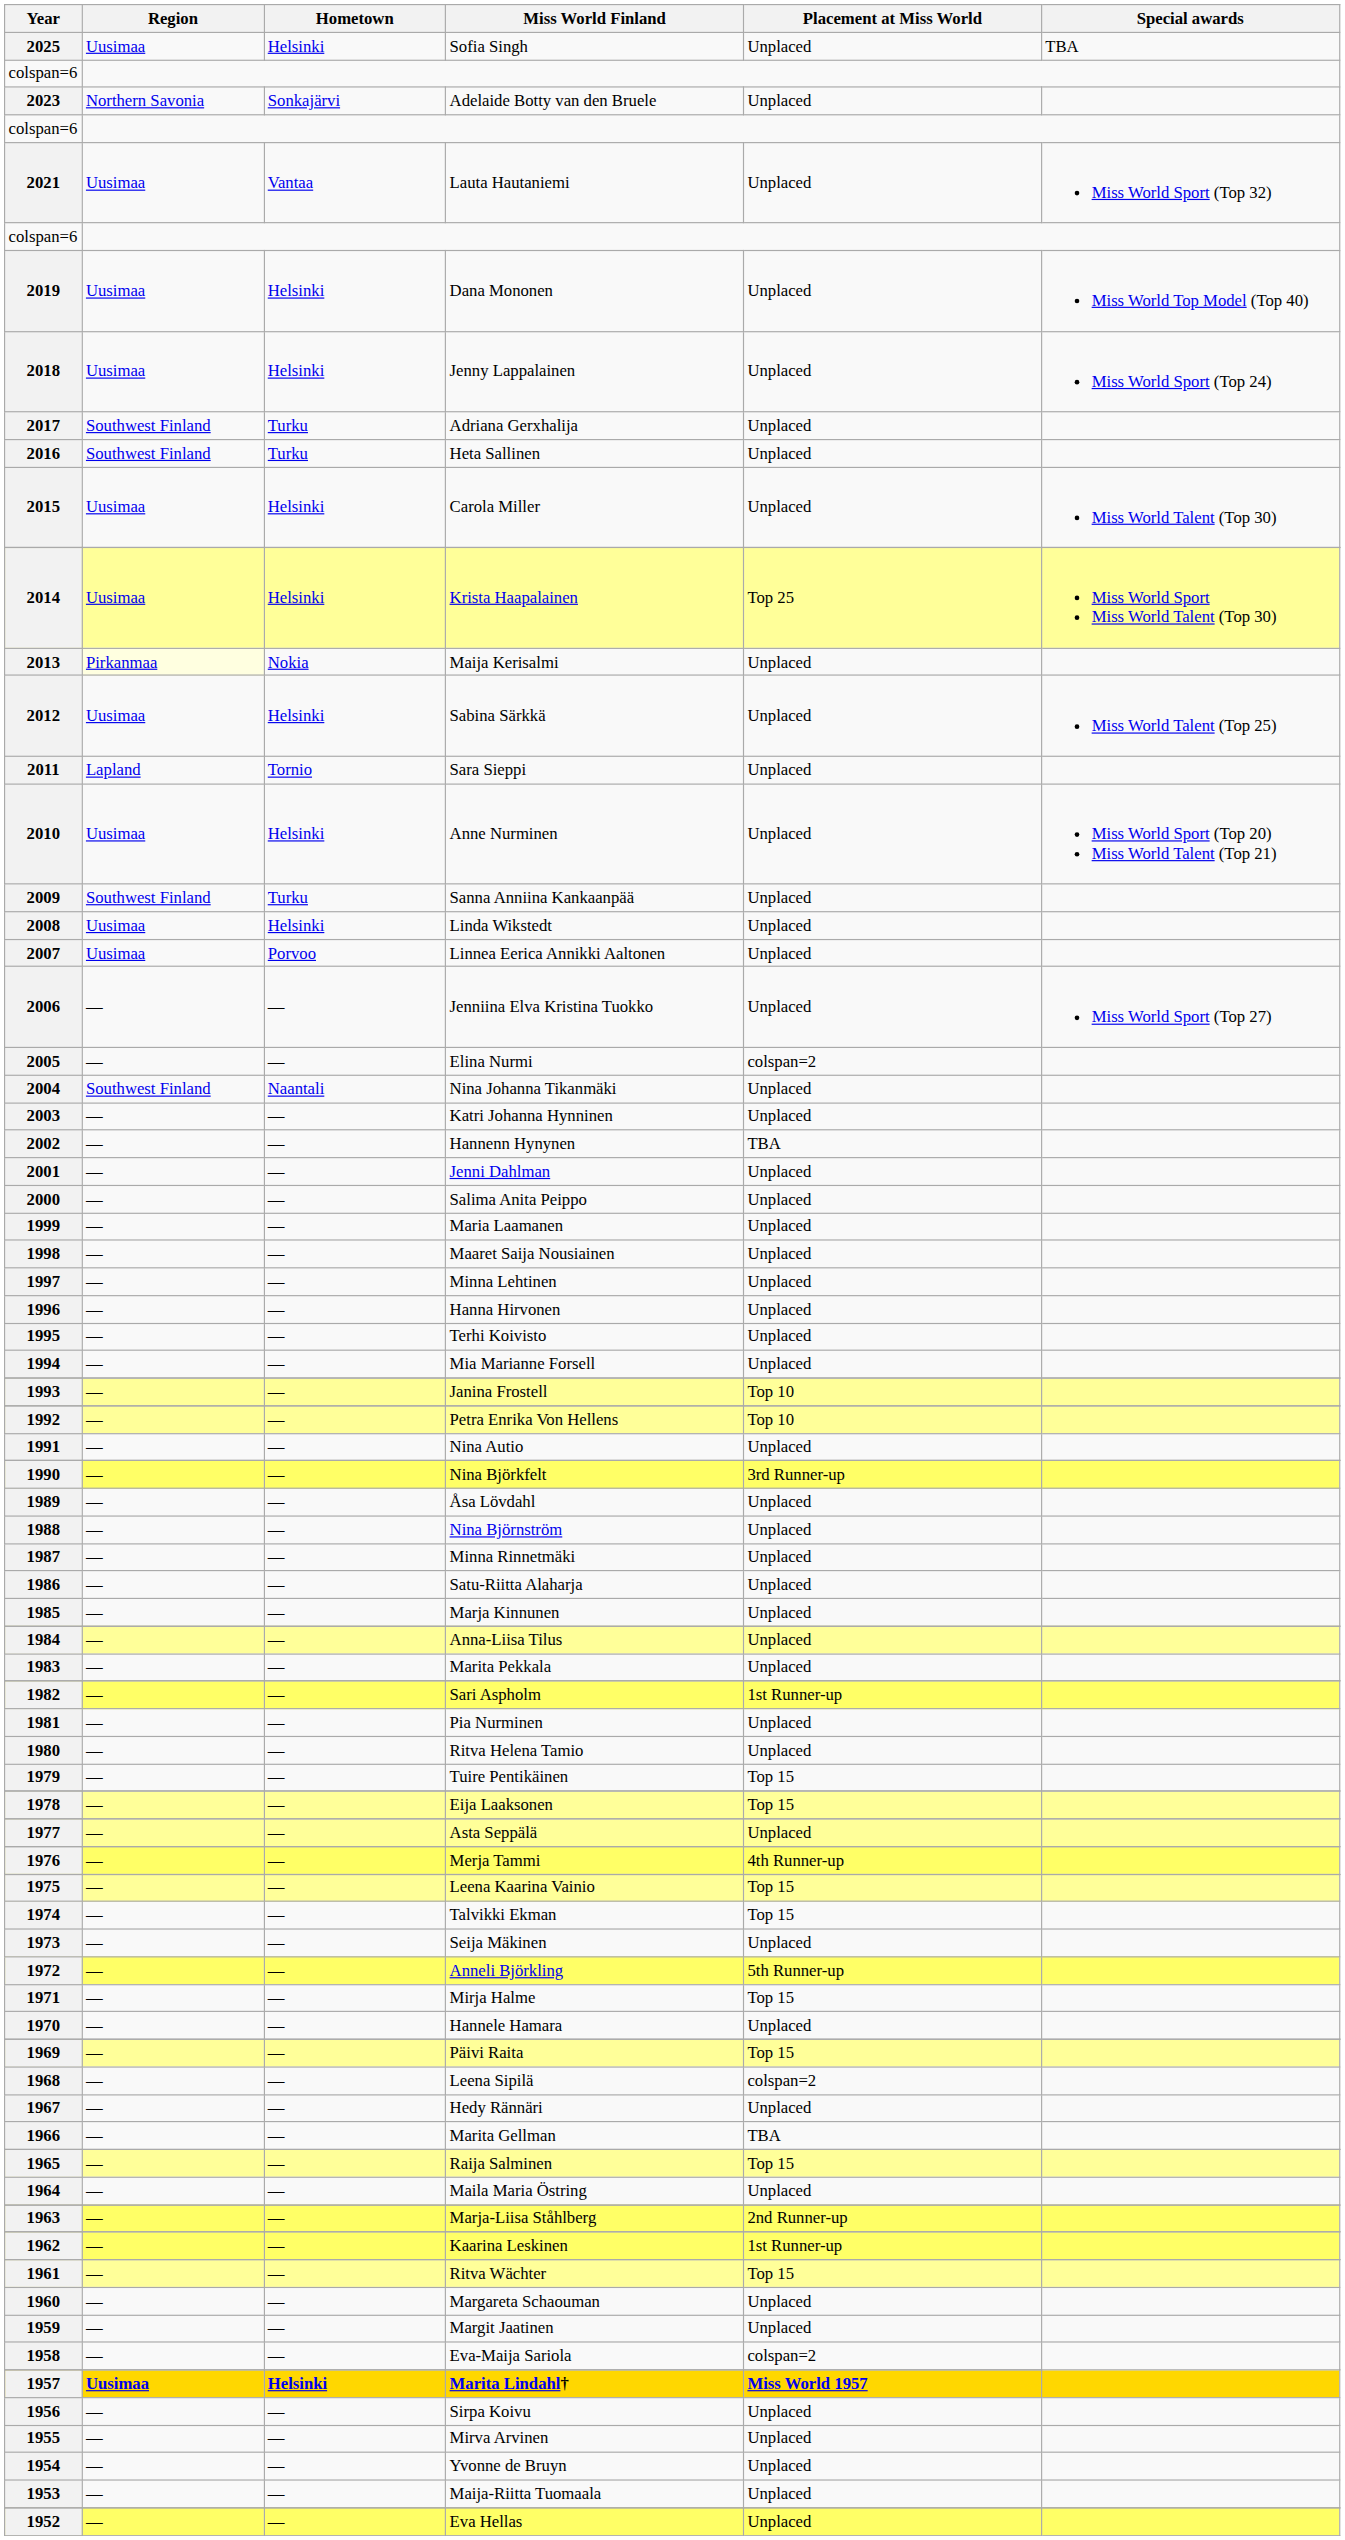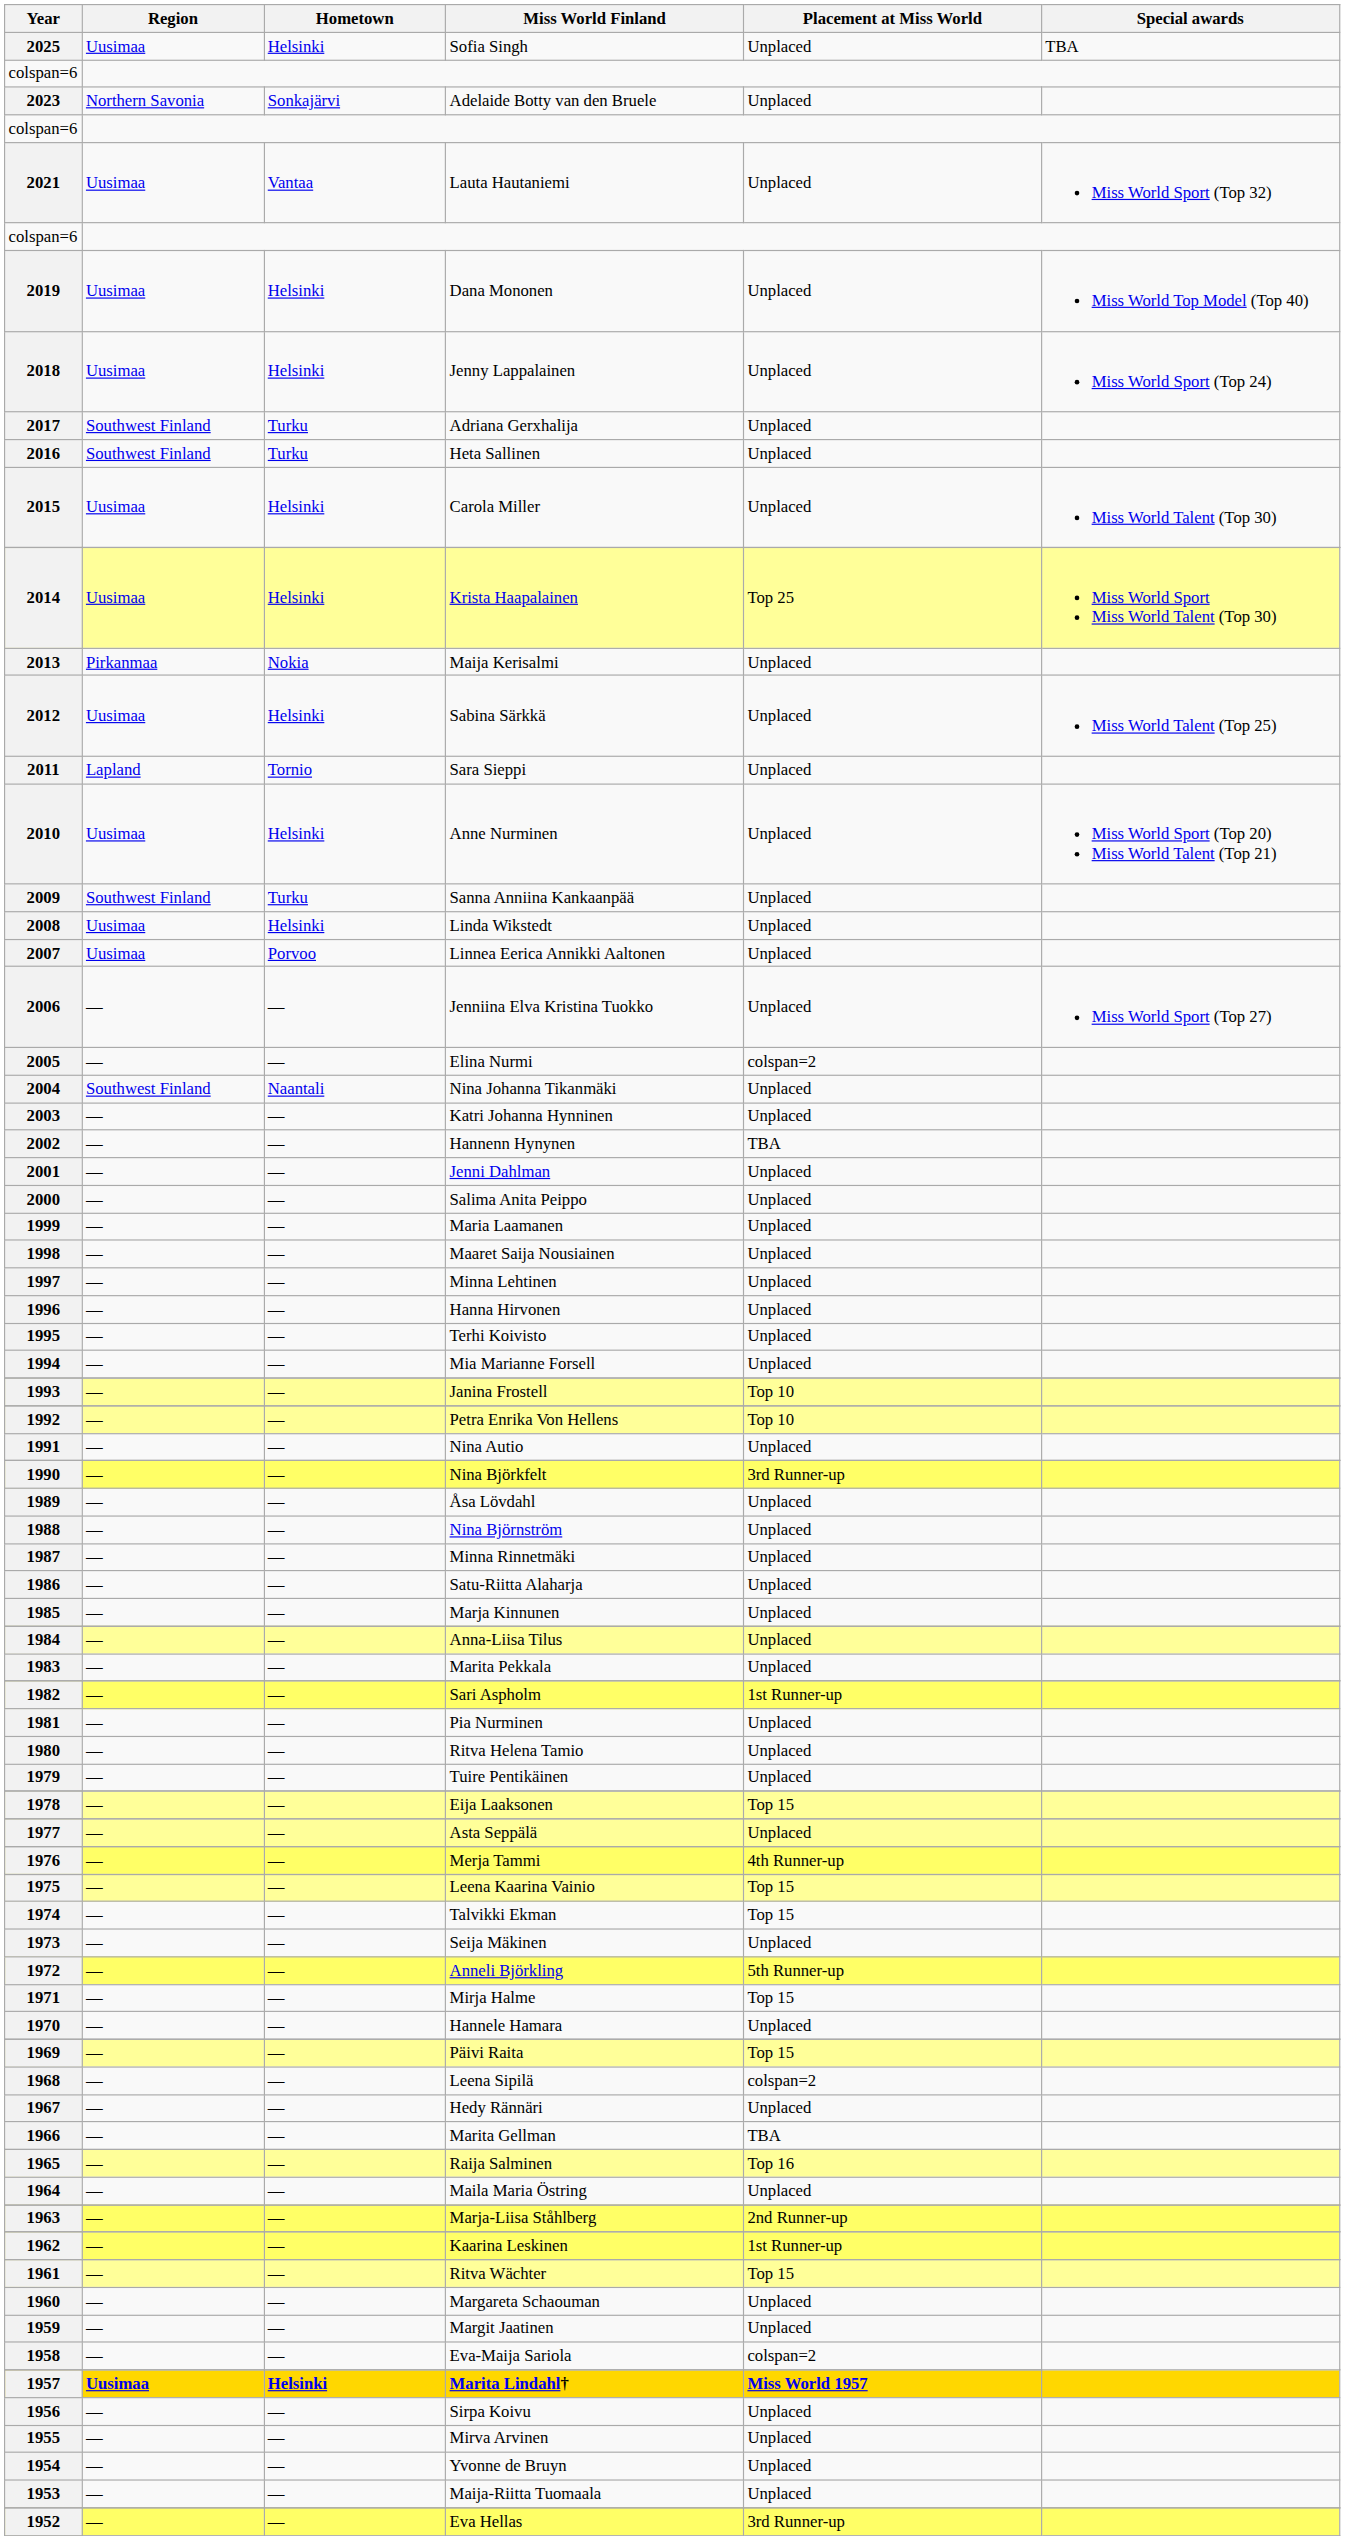(122, 662) lightyellow background -> (122, 662) no background
(771, 1777) Top 15 -> (779, 1777) Unplaced
(771, 2163) Top 15 -> (771, 2163) Top 16
(779, 2521) Unplaced -> (796, 2521) 3rd Runner-up
